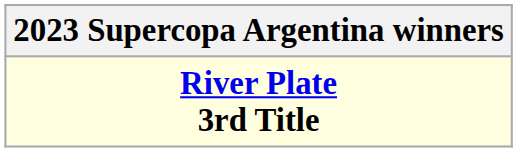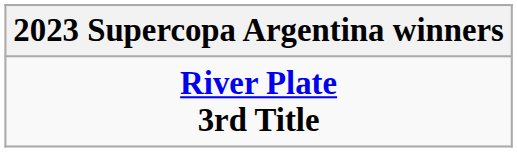(259, 100) lightyellow background -> (259, 100) no background
